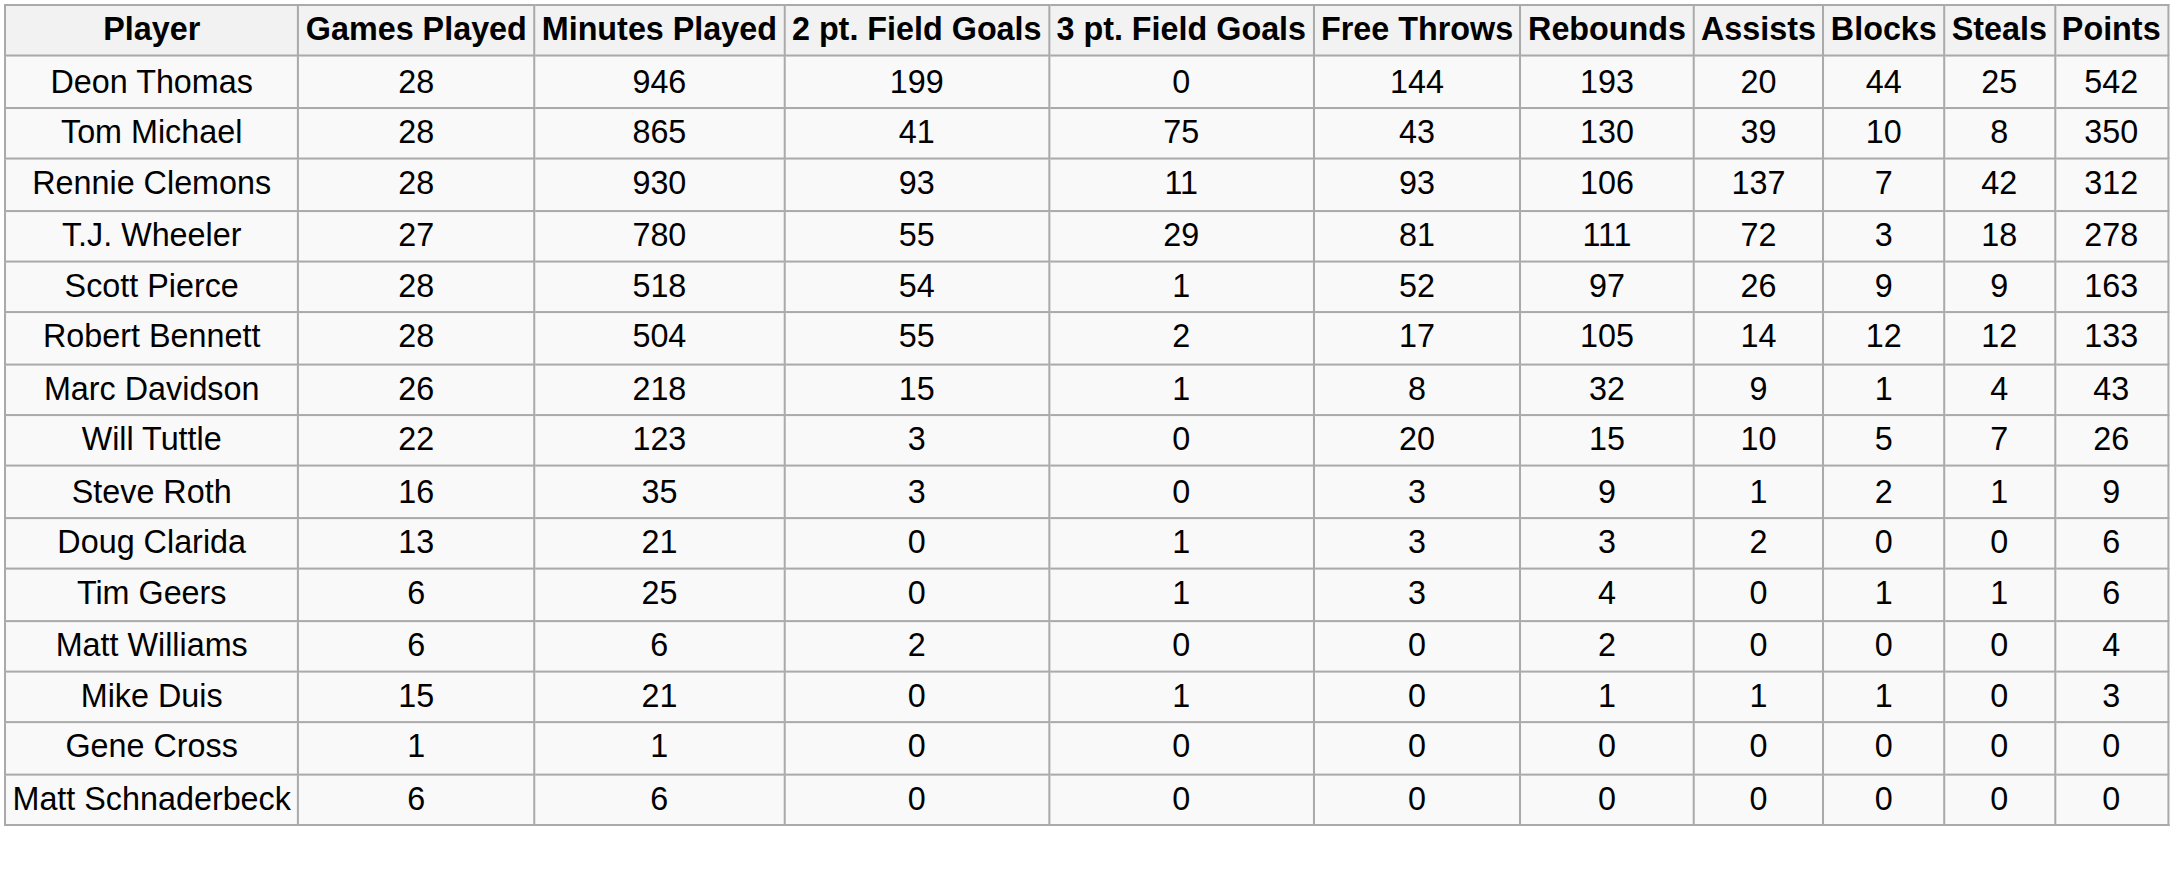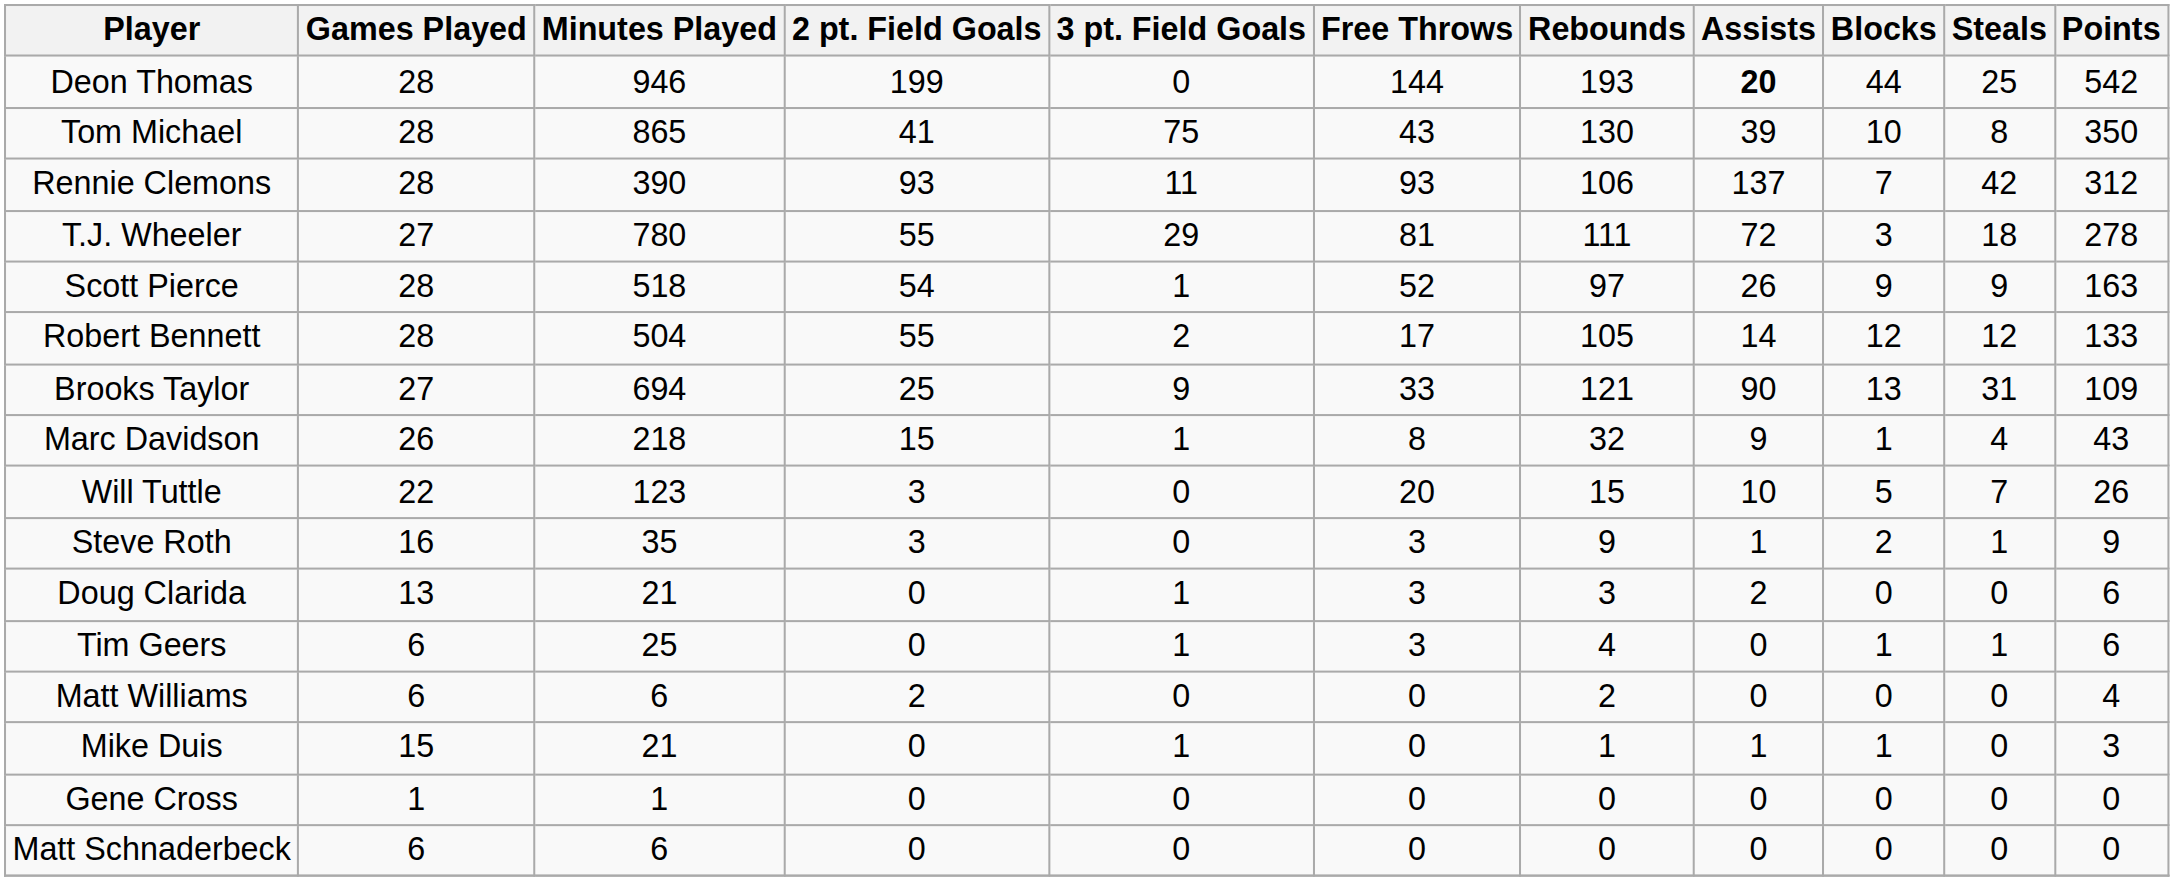(1758, 81) normal -> (1758, 81) bold
(659, 183) 930 -> (659, 183) 390
+ row: (152, 388)
